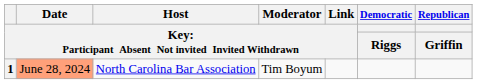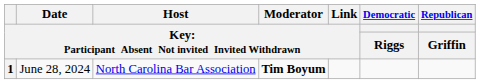(55, 68) lightsalmon background -> (55, 68) no background
(292, 68) normal -> (293, 68) bold
